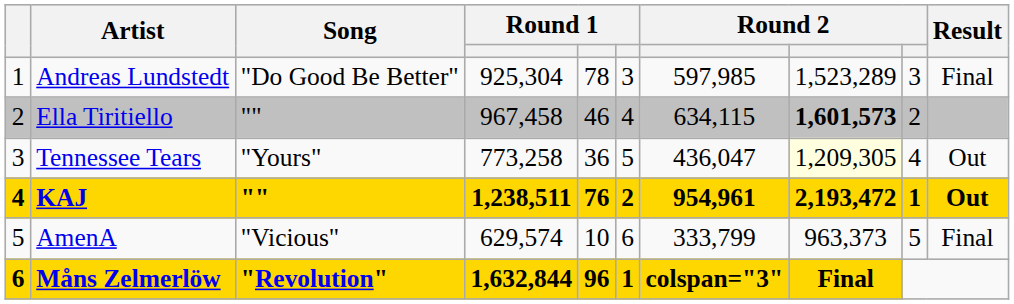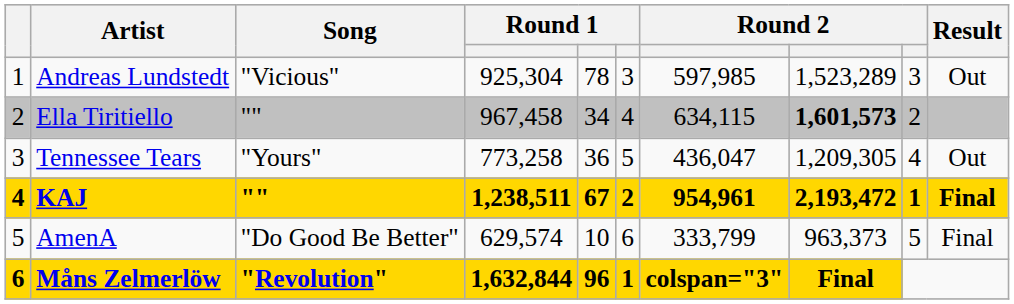(350, 76) "Do Good Be Better" -> (290, 76) "Vicious"
(967, 76) Final -> (967, 76) Out
(597, 117) 46 -> (597, 117) 34
(846, 157) lightyellow background -> (846, 157) no background
(597, 197) 76 -> (597, 197) 67
(967, 197) Out -> (967, 197) Final
(290, 238) "Vicious" -> (350, 238) "Do Good Be Better"
